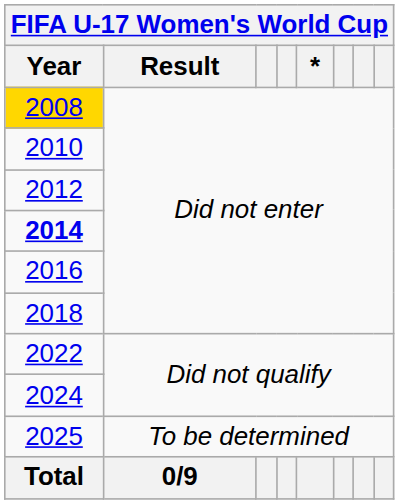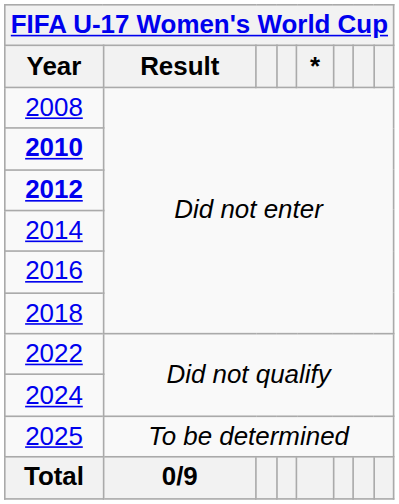(54, 107) gold background -> (54, 107) no background
(54, 148) normal -> (54, 148) bold
(54, 189) normal -> (54, 189) bold
(54, 230) bold -> (54, 230) normal
